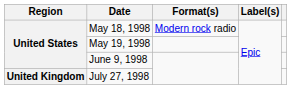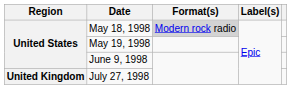(195, 28) no background -> (195, 28) lightgrey background
